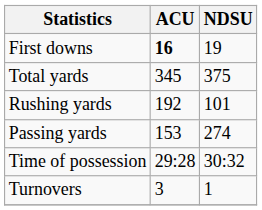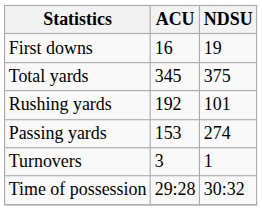(164, 48) bold -> (164, 48) normal
rows swapped: (45, 190) <-> (78, 161)
